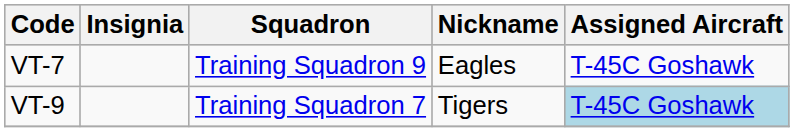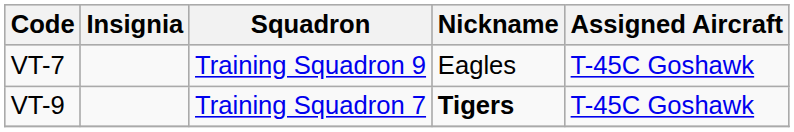(473, 106) normal -> (476, 106) bold
(662, 106) lightblue background -> (662, 106) no background
